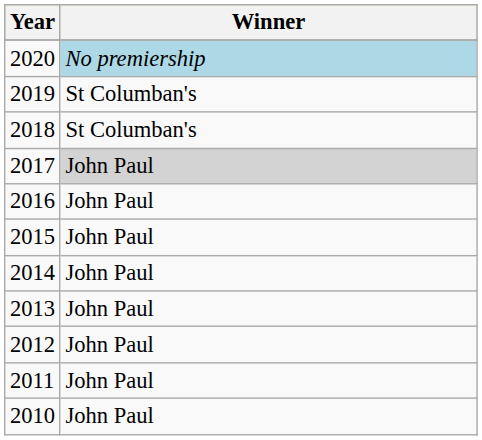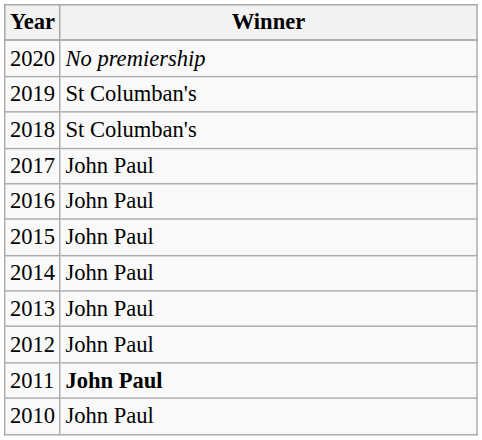(136, 58) lightblue background -> (136, 58) no background
(110, 165) lightgrey background -> (110, 165) no background
(110, 380) normal -> (114, 380) bold
